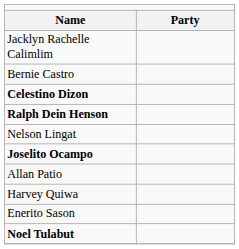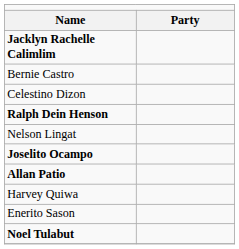(48, 47) normal -> (51, 47) bold
(48, 94) bold -> (46, 94) normal
(35, 174) normal -> (36, 174) bold
